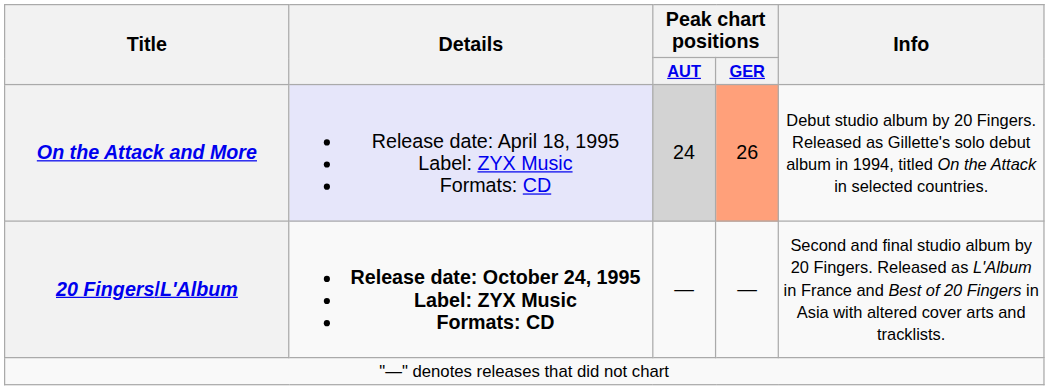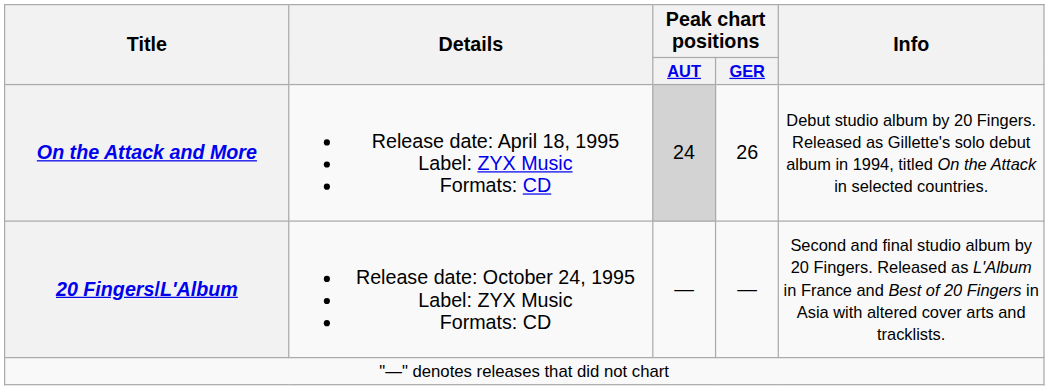(471, 164) lavender background -> (471, 164) no background
(747, 152) lightsalmon background -> (747, 152) no background
(471, 301) bold -> (471, 301) normal
